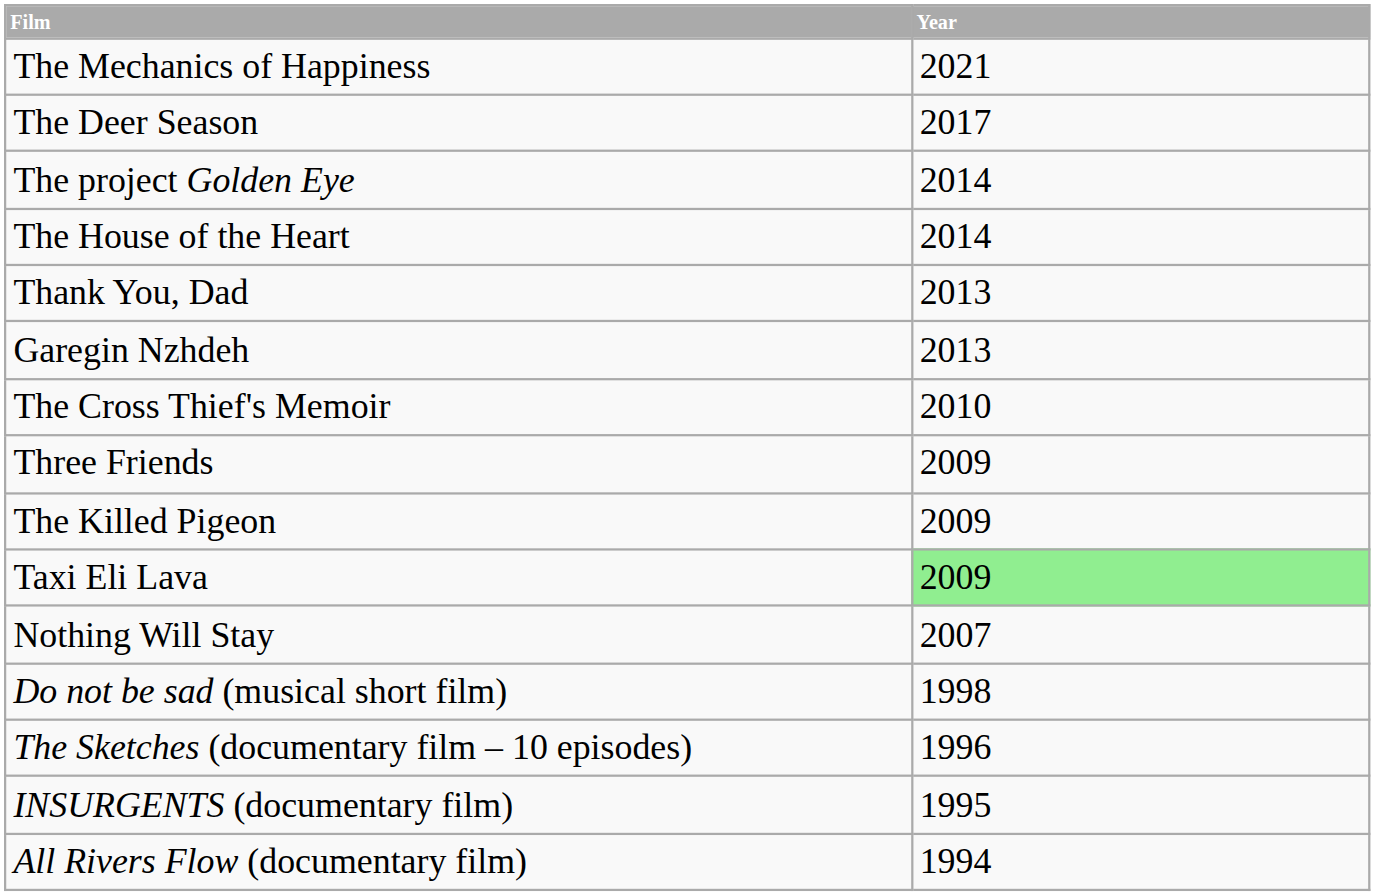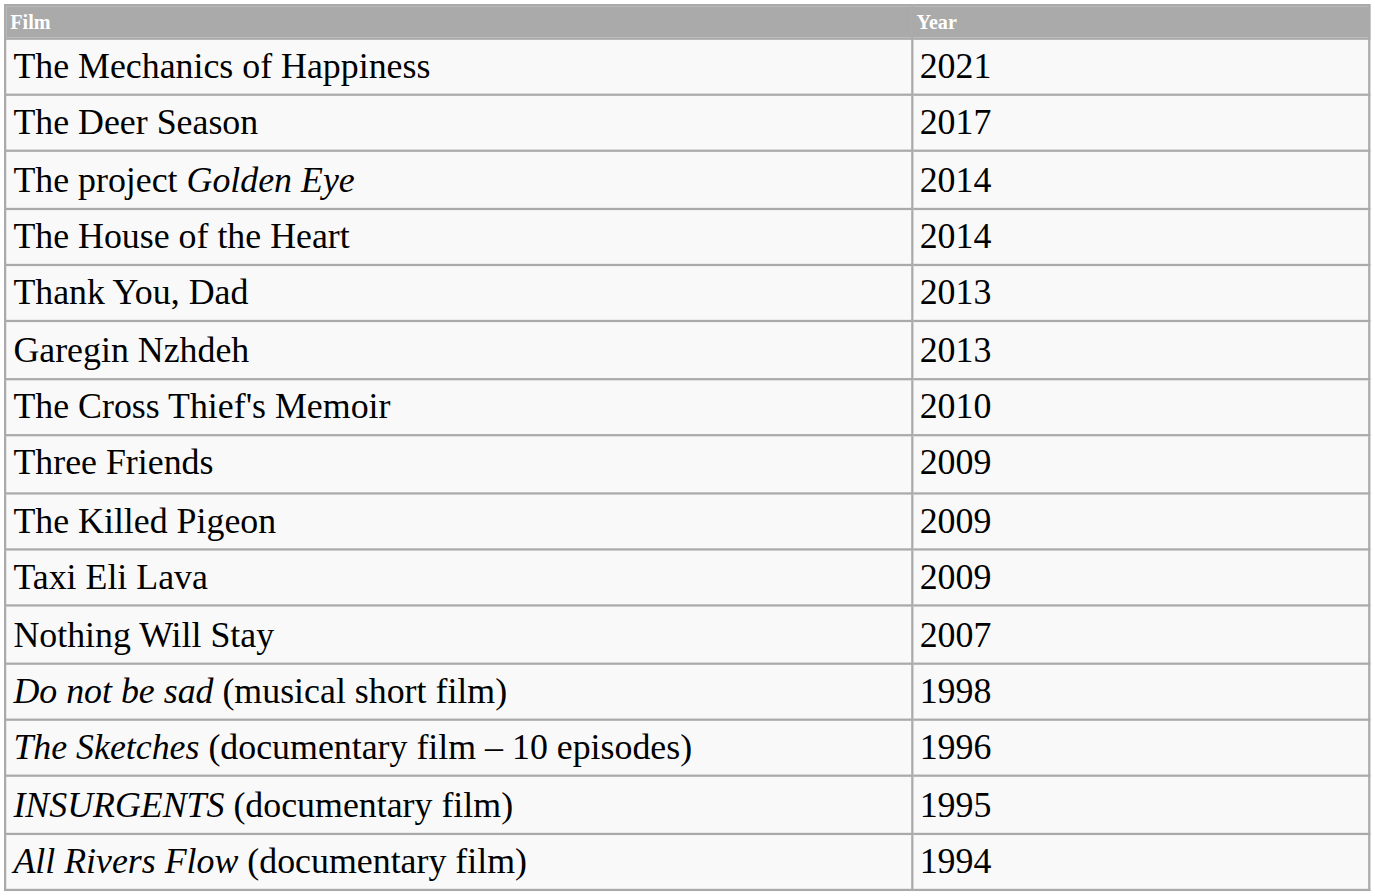(956, 577) lightgreen background -> (956, 577) no background
